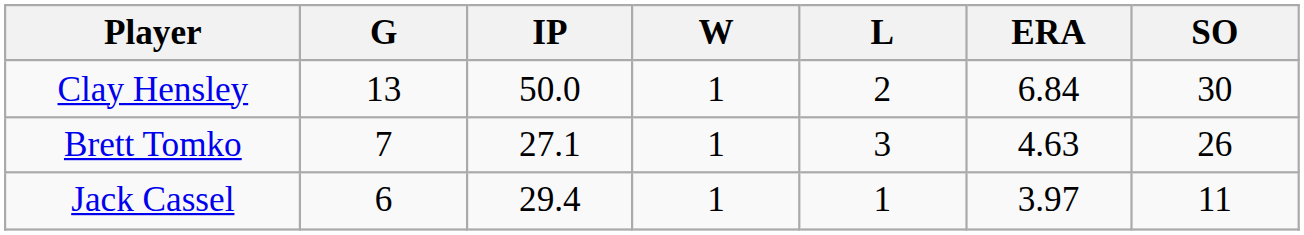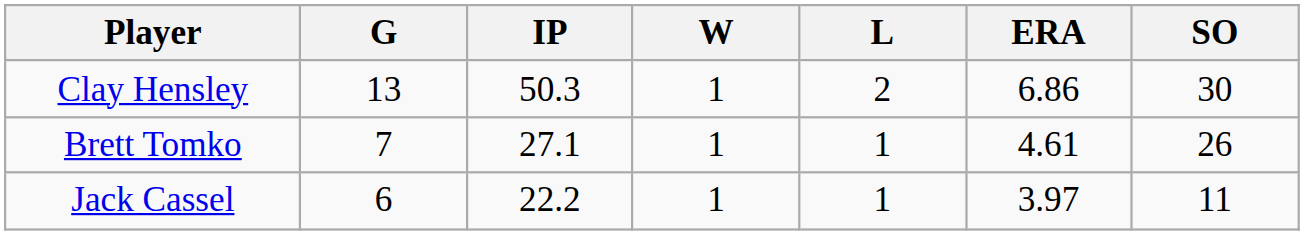(550, 88) 50.0 -> (550, 88) 50.3
(1048, 88) 6.84 -> (1048, 88) 6.86
(882, 144) 3 -> (882, 144) 1
(1048, 144) 4.63 -> (1048, 144) 4.61
(550, 199) 29.4 -> (550, 199) 22.2
